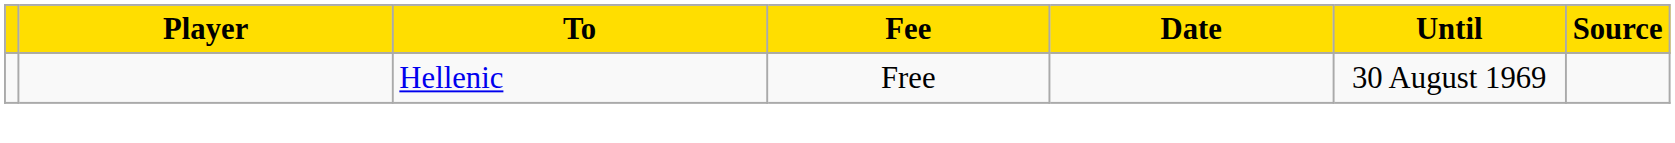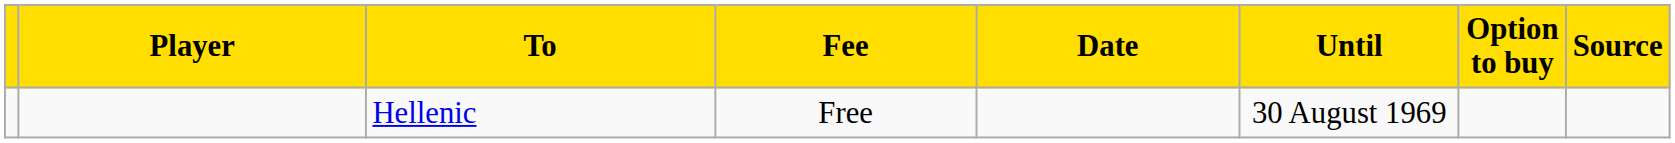+ column: (1512, 46)
